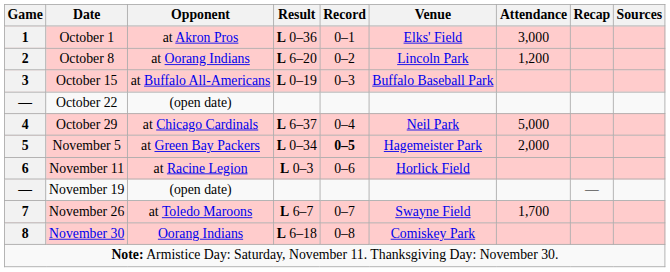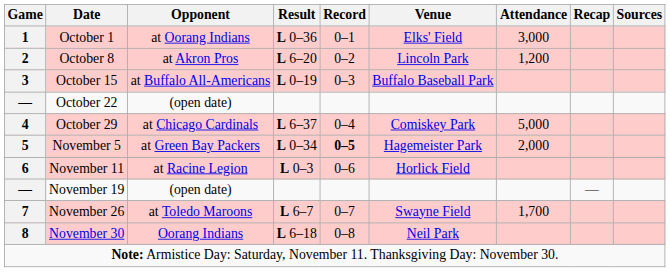(201, 37) at Akron Pros -> (201, 37) at Oorang Indians
(201, 59) at Oorang Indians -> (201, 59) at Akron Pros
(433, 124) Neil Park -> (433, 124) Comiskey Park
(433, 233) Comiskey Park -> (433, 233) Neil Park
